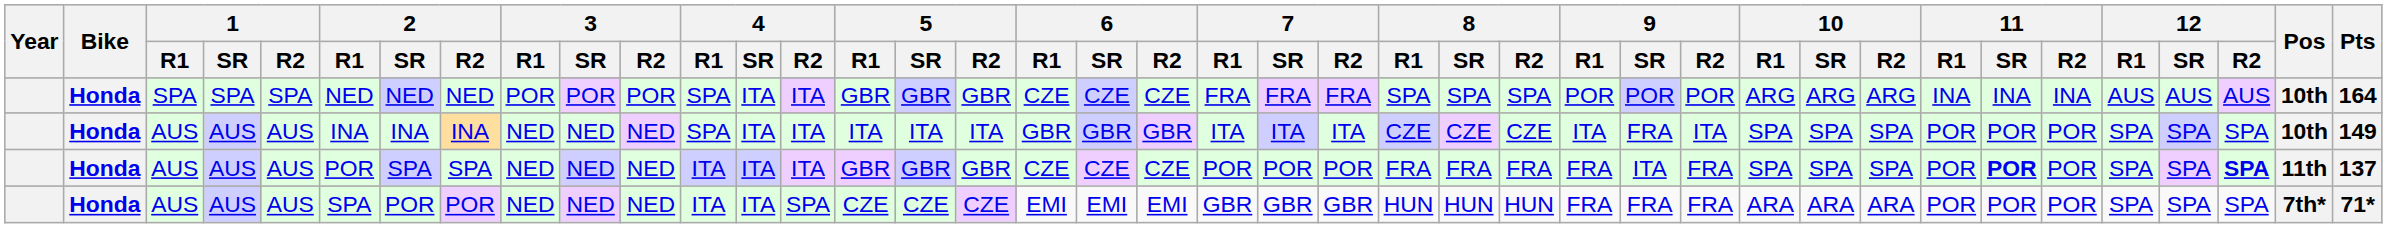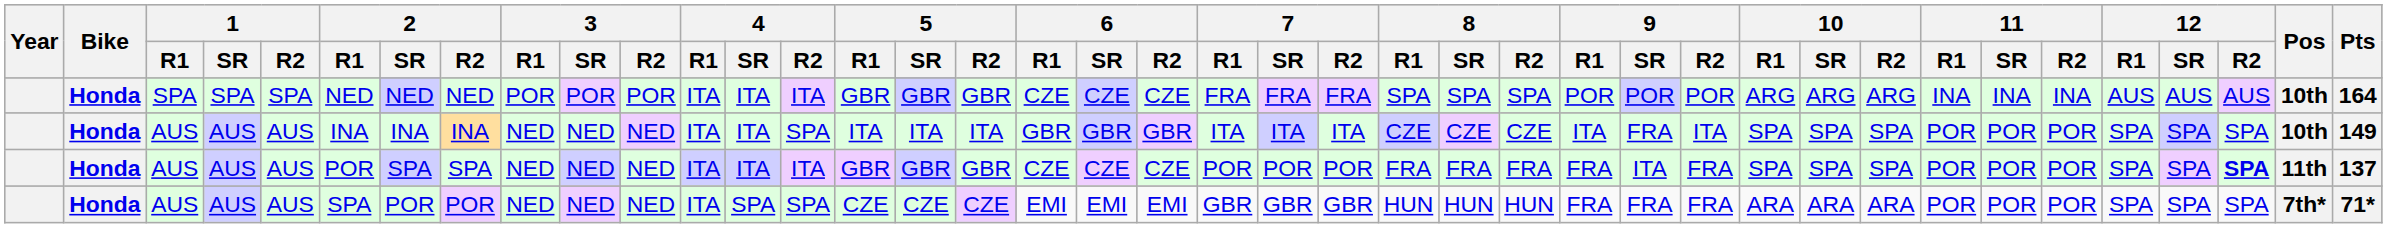(709, 96) SPA -> (703, 96) ITA
(709, 132) SPA -> (703, 132) ITA
(808, 132) ITA -> (808, 132) SPA
(2012, 168) bold -> (2012, 168) normal
(758, 204) ITA -> (753, 204) SPA
